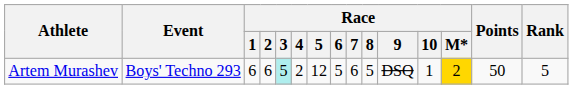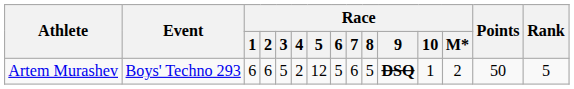(284, 71) paleturquoise background -> (284, 71) no background
(398, 71) normal -> (398, 71) bold
(457, 71) gold background -> (457, 71) no background
